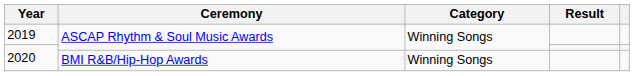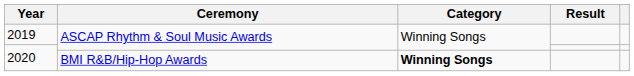(450, 60) normal -> (447, 60) bold
